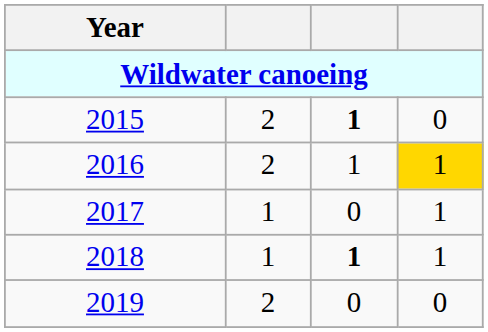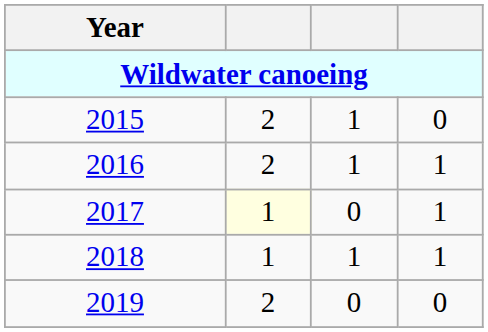(354, 119) bold -> (354, 119) normal
(440, 165) gold background -> (440, 165) no background
(268, 211) no background -> (268, 211) lightyellow background
(354, 257) bold -> (354, 257) normal
